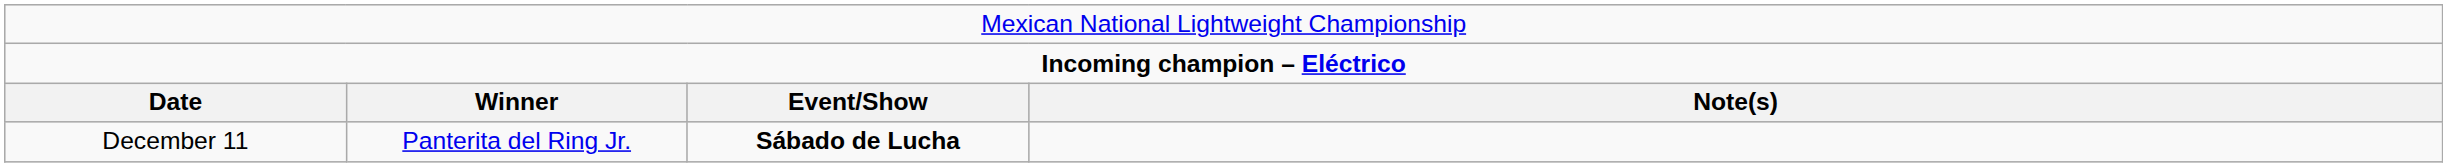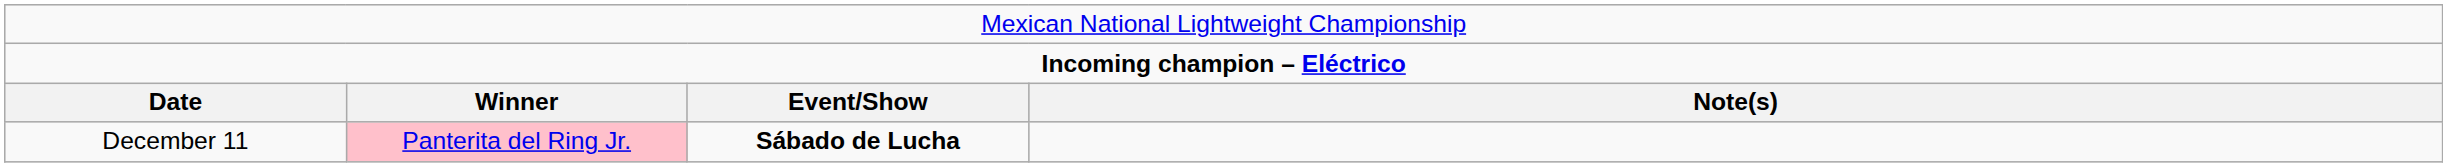(517, 141) no background -> (517, 141) pink background
